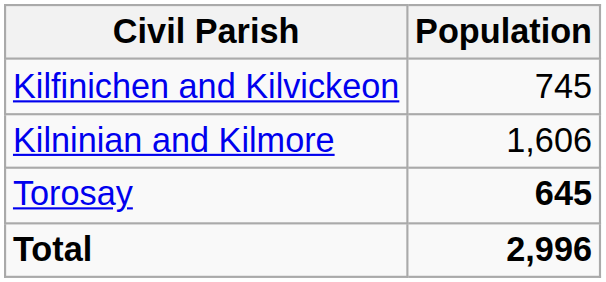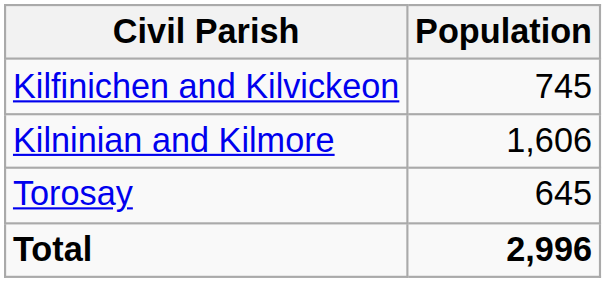(563, 194) bold -> (563, 194) normal
